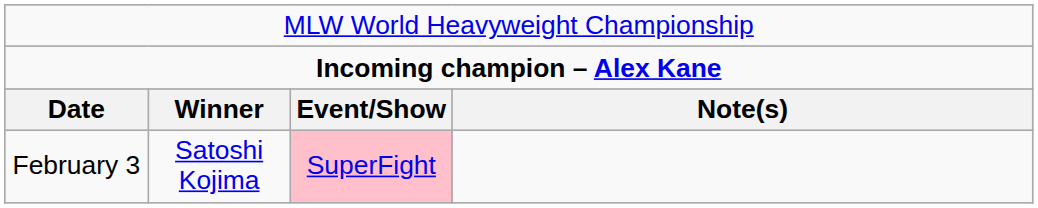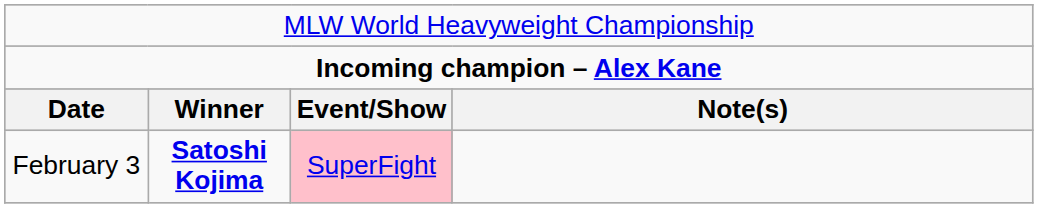(219, 165) normal -> (219, 165) bold
